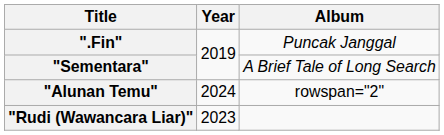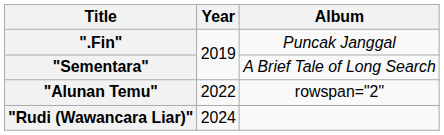(218, 92) 2024 -> (218, 92) 2022
(218, 117) 2023 -> (218, 117) 2024
